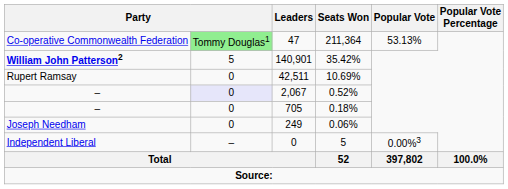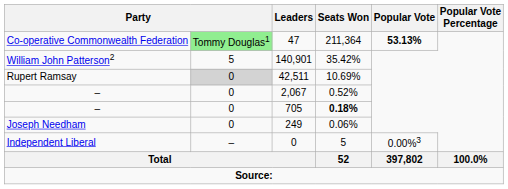(404, 41) normal -> (404, 41) bold
(65, 59) bold -> (61, 59) normal
(231, 77) no background -> (231, 77) lightgrey background
(231, 93) lavender background -> (231, 93) no background
(343, 109) normal -> (343, 109) bold
